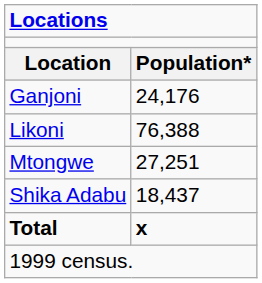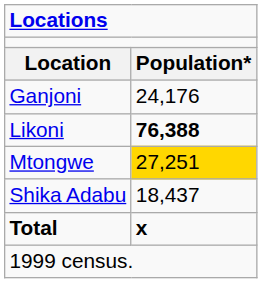(168, 129) normal -> (168, 129) bold
(168, 162) no background -> (168, 162) gold background
